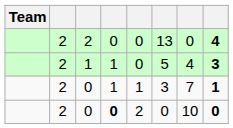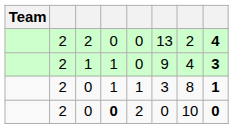(190, 40) 0 -> (190, 40) 2
(165, 64) 5 -> (165, 64) 9
(190, 87) 7 -> (190, 87) 8
